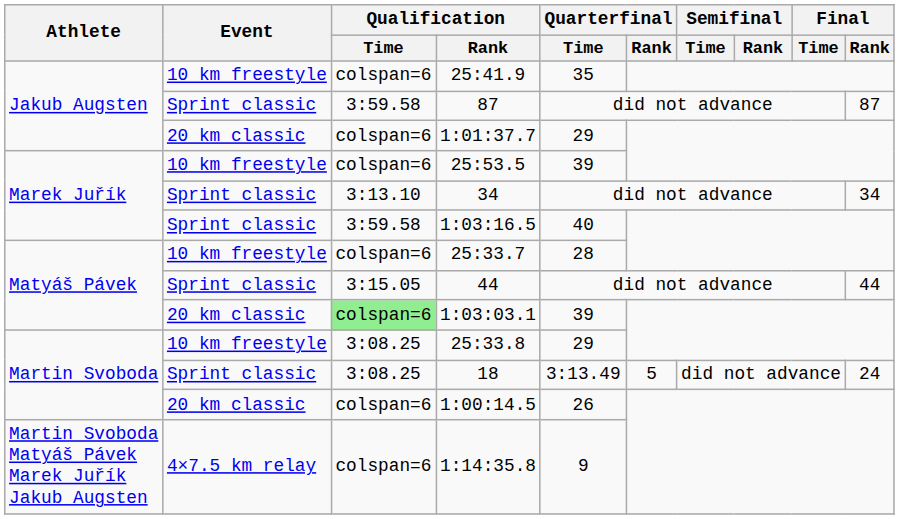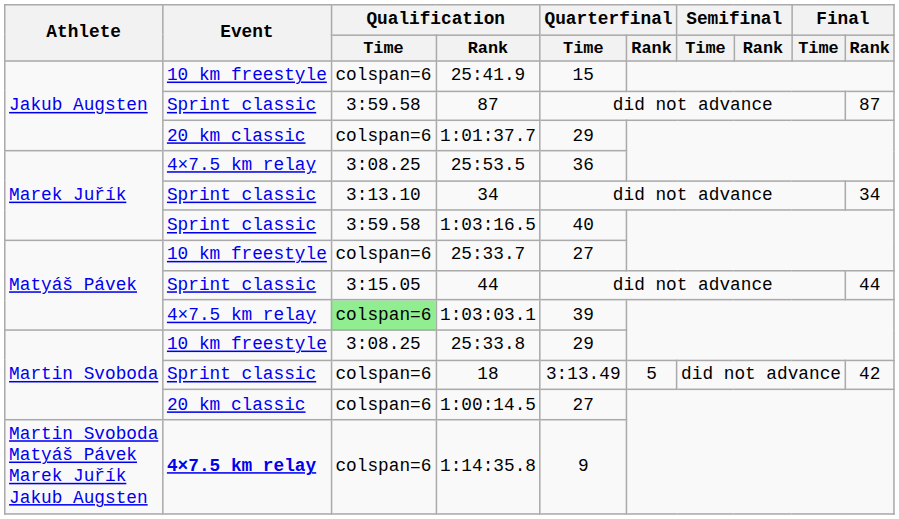(583, 76) 35 -> (583, 76) 15
(247, 165) 10 km freestyle -> (242, 165) 4×7.5 km relay
(383, 165) colspan=6 -> (383, 165) 3:08.25
(583, 165) 39 -> (583, 165) 36
(583, 255) 28 -> (583, 255) 27
(236, 315) 20 km classic -> (242, 315) 4×7.5 km relay
(383, 375) 3:08.25 -> (383, 375) colspan=6
(870, 375) 24 -> (870, 375) 42
(583, 404) 26 -> (583, 404) 27
(242, 466) normal -> (242, 466) bold
